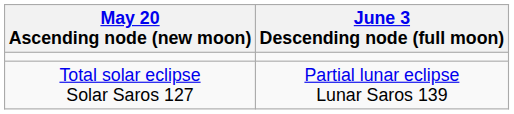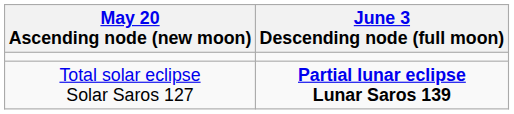(382, 84) normal -> (382, 84) bold
